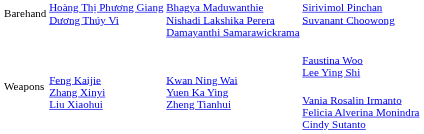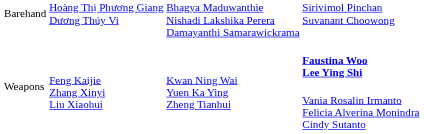(333, 66) normal -> (335, 66) bold
